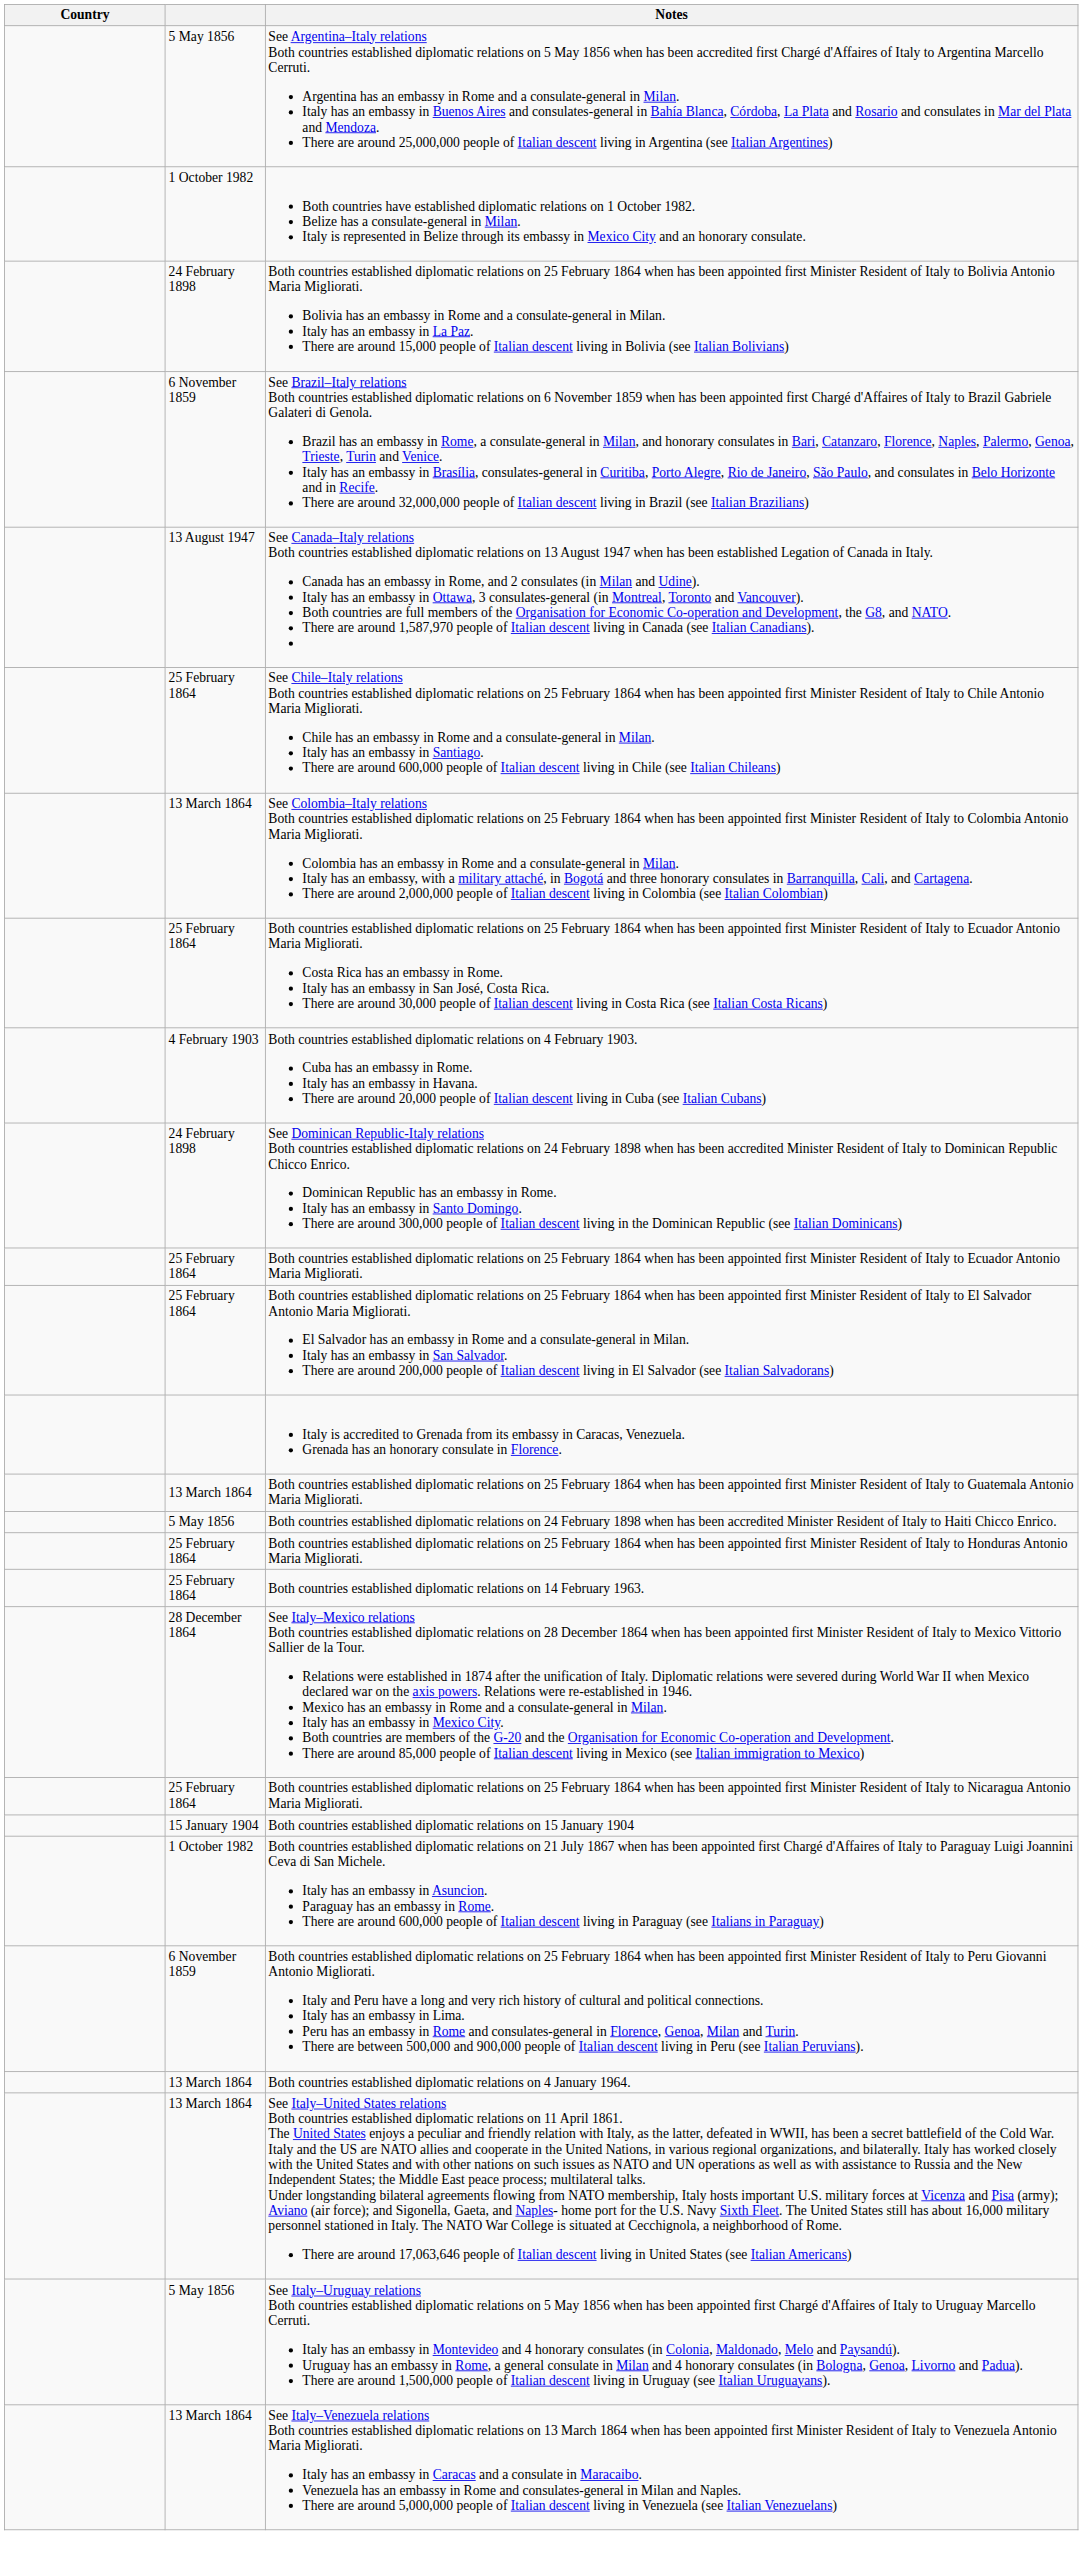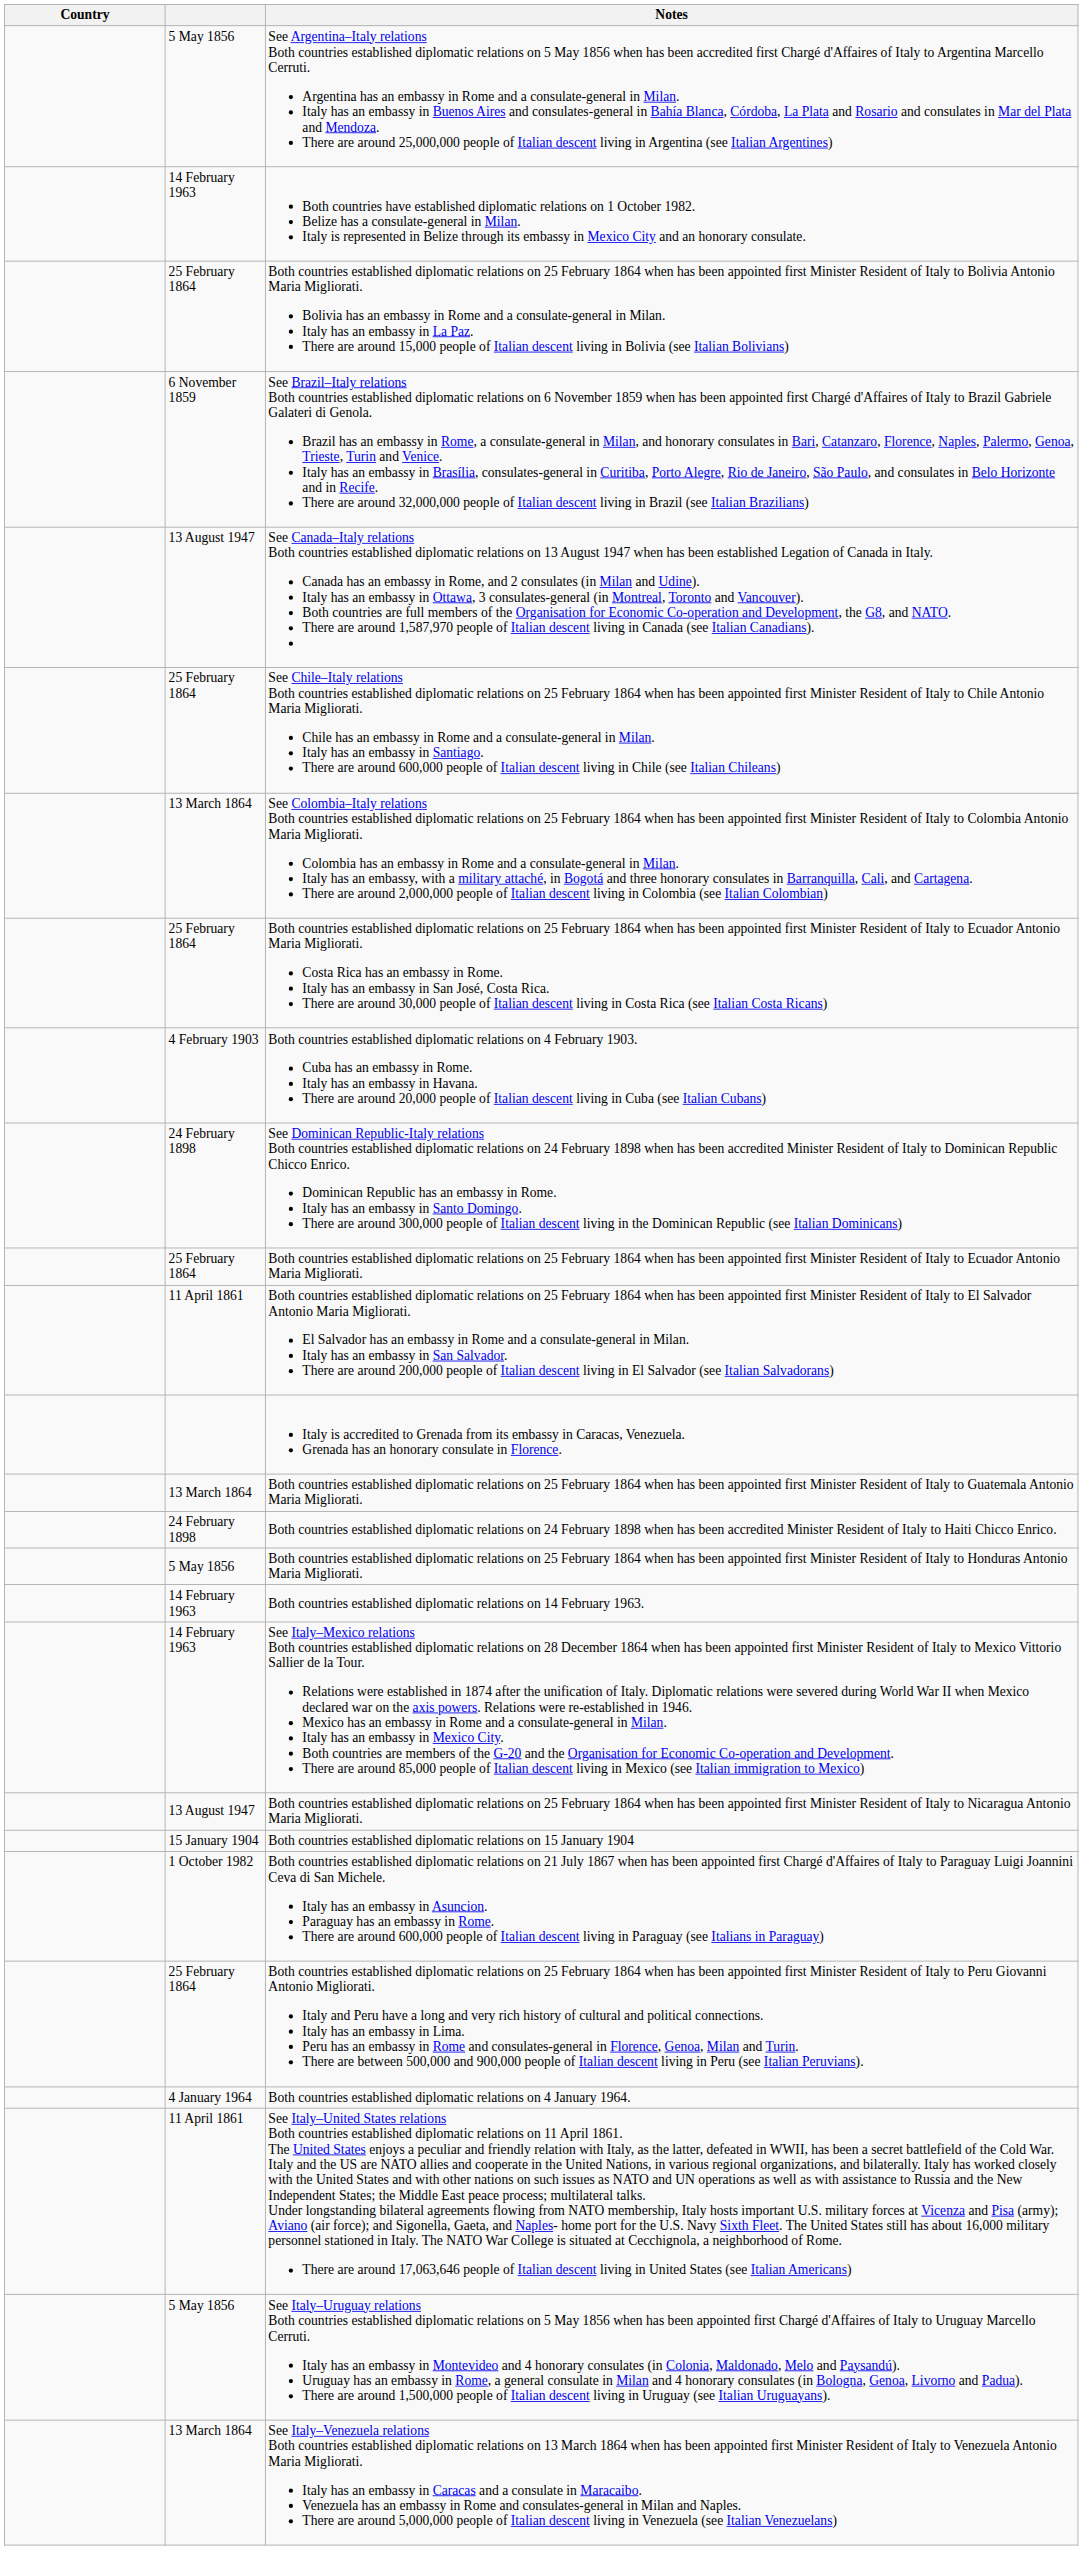(211, 177) 1 October 1982 -> (202, 185) 14 February 1963
(202, 279) 24 February 1898 -> (202, 279) 25 February 1864
(202, 1303) 25 February 1864 -> (206, 1295) 11 April 1861
(201, 1522) 5 May 1856 -> (202, 1529) 24 February 1898
(202, 1551) 25 February 1864 -> (201, 1566) 5 May 1856
(202, 1588) 25 February 1864 -> (202, 1603) 14 February 1963
(205, 1624) 28 December 1864 -> (202, 1640) 14 February 1963
(202, 1796) 25 February 1864 -> (212, 1811) 13 August 1947
(202, 1964) 6 November 1859 -> (202, 1979) 25 February 1864
(210, 2082) 13 March 1864 -> (210, 2097) 4 January 1964
(210, 2103) 13 March 1864 -> (206, 2119) 11 April 1861
